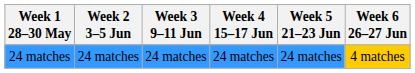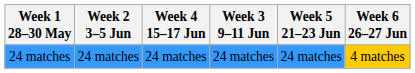columns swapped: (176, 25) <-> (244, 25)
